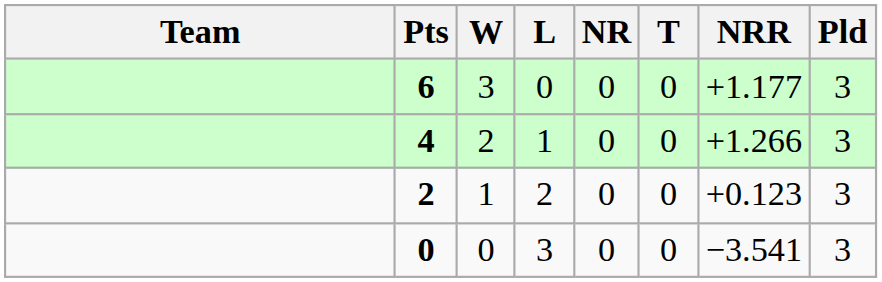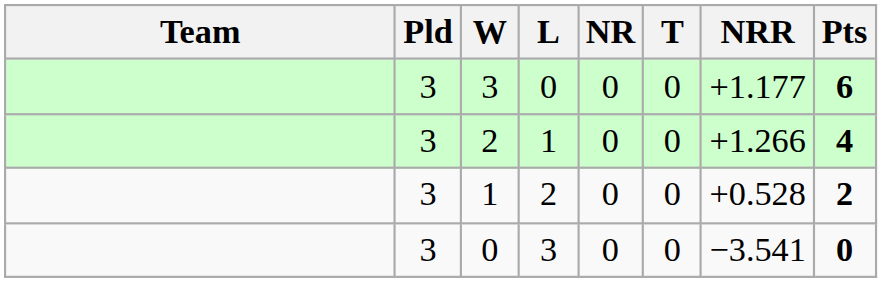columns swapped: (843, 31) <-> (426, 31)
(754, 194) +0.123 -> (758, 194) +0.528
